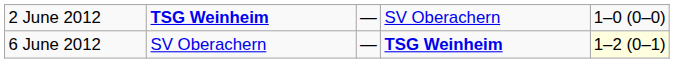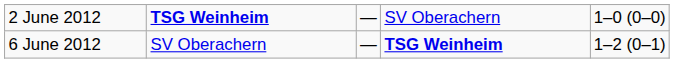(630, 44) lightyellow background -> (630, 44) no background
